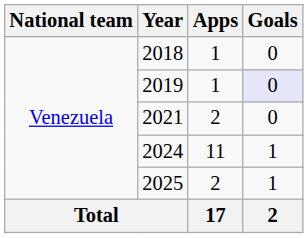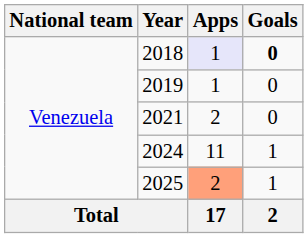(215, 53) no background -> (215, 53) lavender background
(273, 53) normal -> (273, 53) bold
(273, 85) lavender background -> (273, 85) no background
(215, 183) no background -> (215, 183) lightsalmon background
